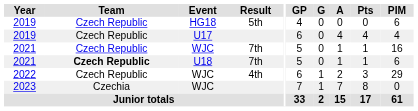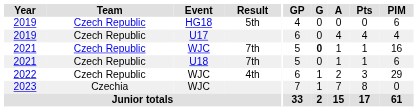(321, 48) normal -> (319, 48) bold
(112, 61) bold -> (110, 61) normal
